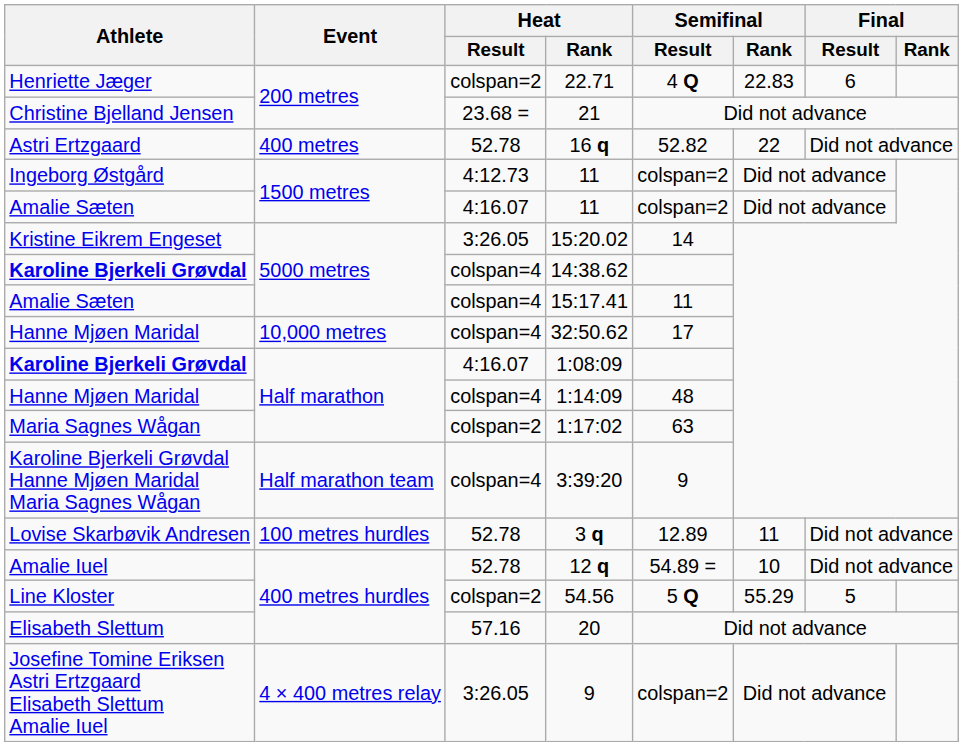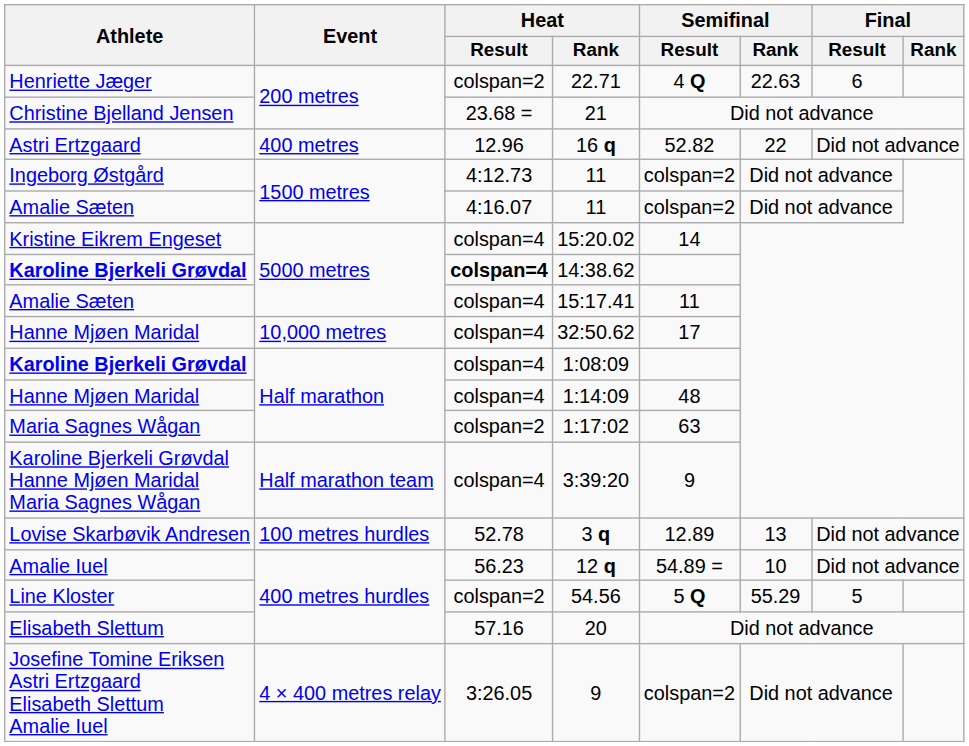(769, 82) 22.83 -> (776, 82) 22.63
(496, 145) 52.78 -> (499, 145) 12.96
(496, 239) 3:26.05 -> (499, 239) colspan=4
(496, 270) normal -> (499, 270) bold
(496, 364) 4:16.07 -> (499, 364) colspan=4
(769, 534) 11 -> (776, 534) 13
(496, 565) 52.78 -> (499, 565) 56.23
